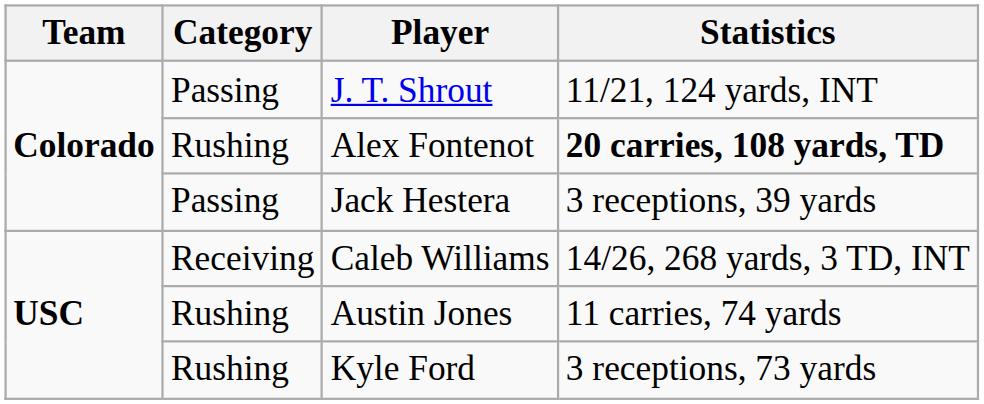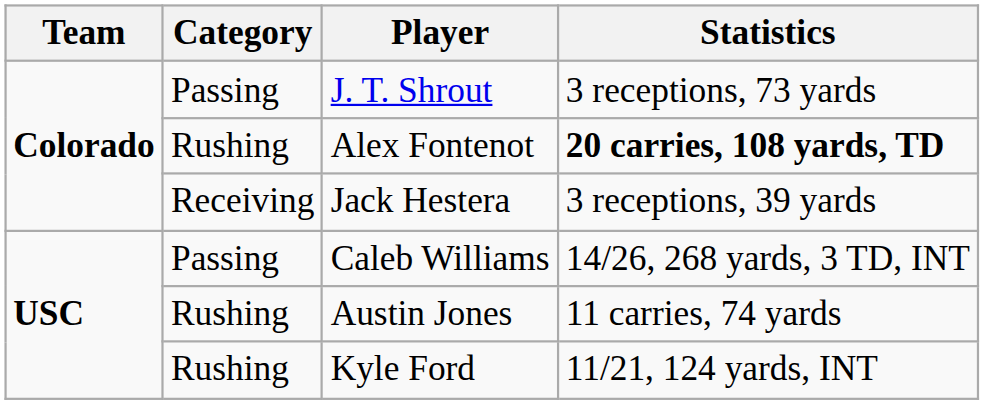(722, 88) 11/21, 124 yards, INT -> (721, 88) 3 receptions, 73 yards
(225, 201) Passing -> (243, 201) Receiving
(243, 257) Receiving -> (225, 257) Passing
(721, 369) 3 receptions, 73 yards -> (722, 369) 11/21, 124 yards, INT
